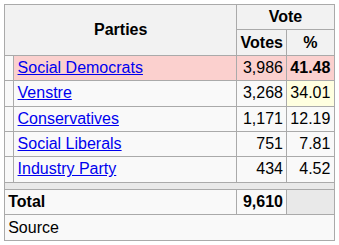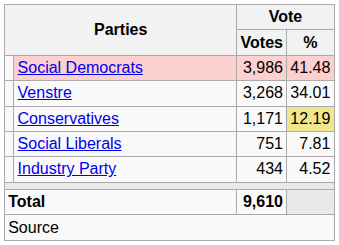(310, 67) bold -> (310, 67) normal
(310, 93) lightyellow background -> (310, 93) no background
(310, 118) no background -> (310, 118) khaki background
